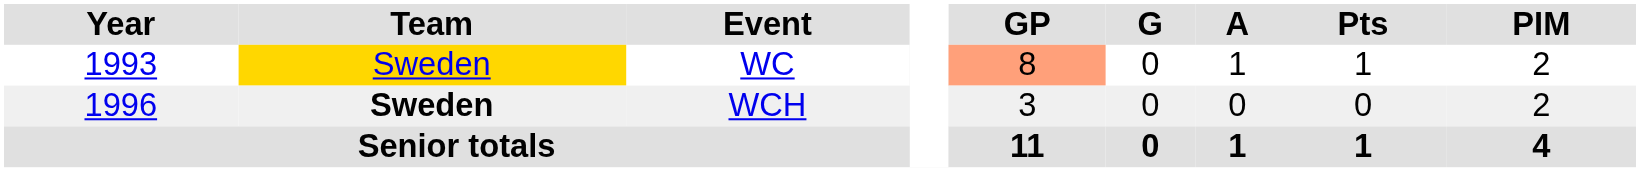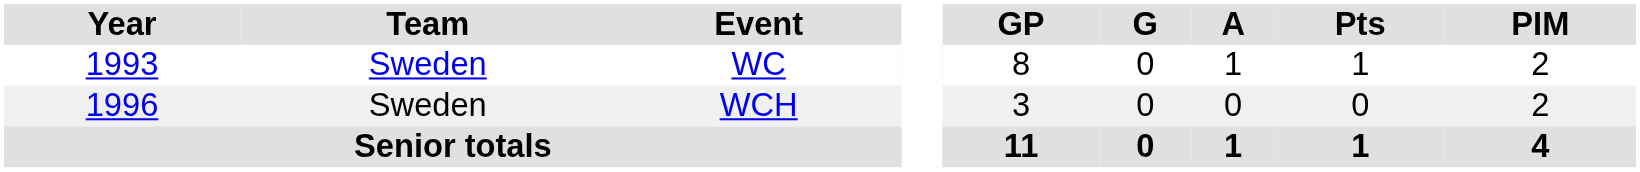(432, 64) gold background -> (428, 64) no background
(1027, 64) lightsalmon background -> (1021, 64) no background
(432, 105) bold -> (428, 105) normal
